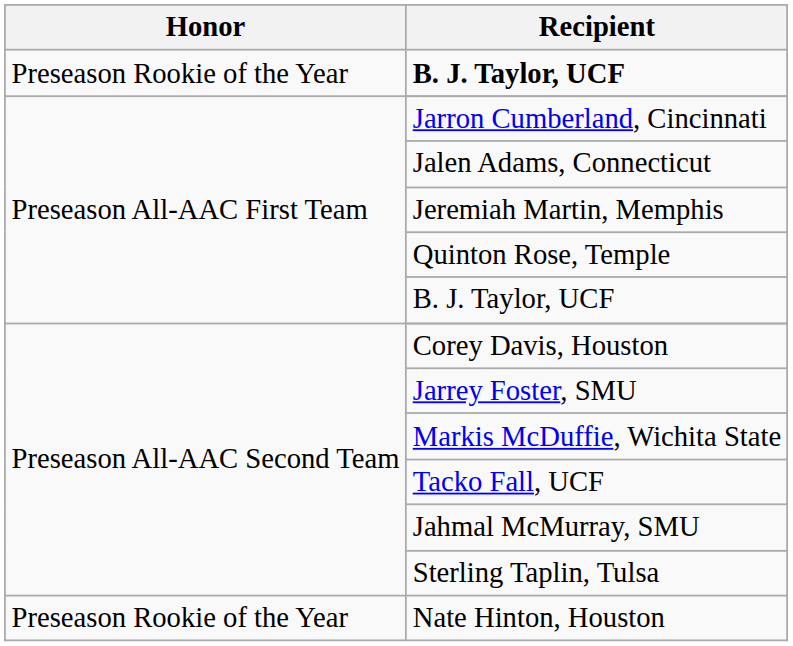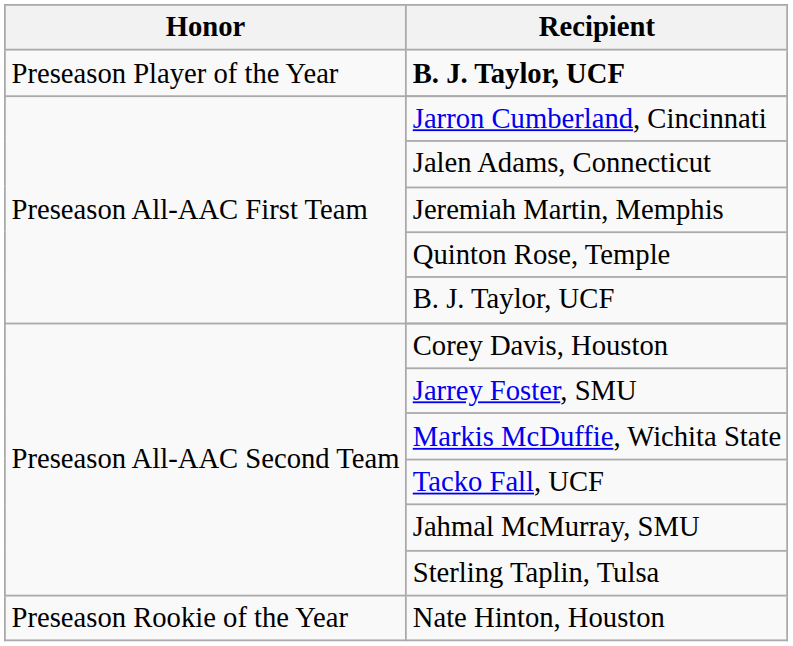(180, 72) Preseason Rookie of the Year -> (175, 72) Preseason Player of the Year
